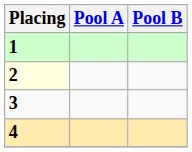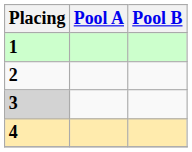(13, 75) lightyellow background -> (13, 75) no background
(13, 103) no background -> (13, 103) lightgrey background
